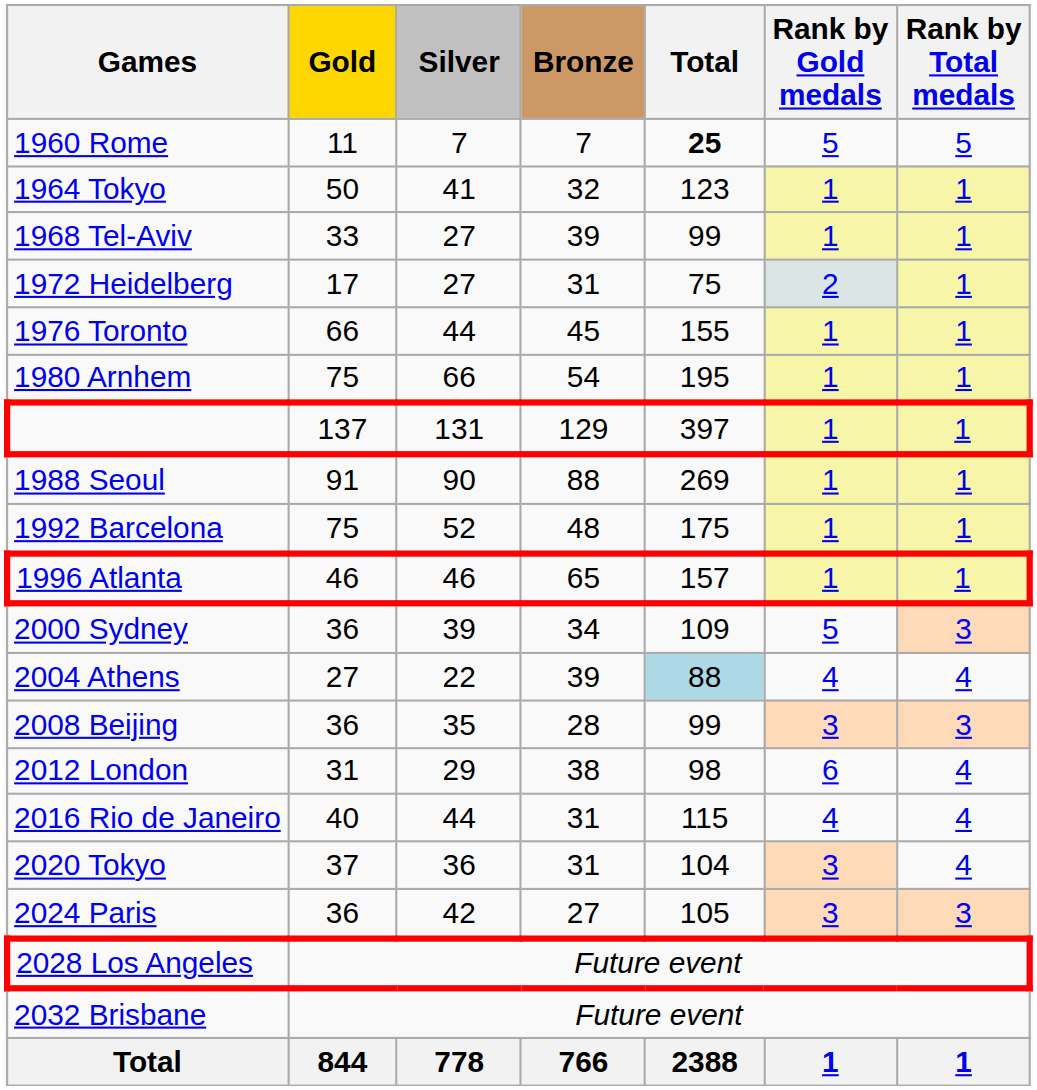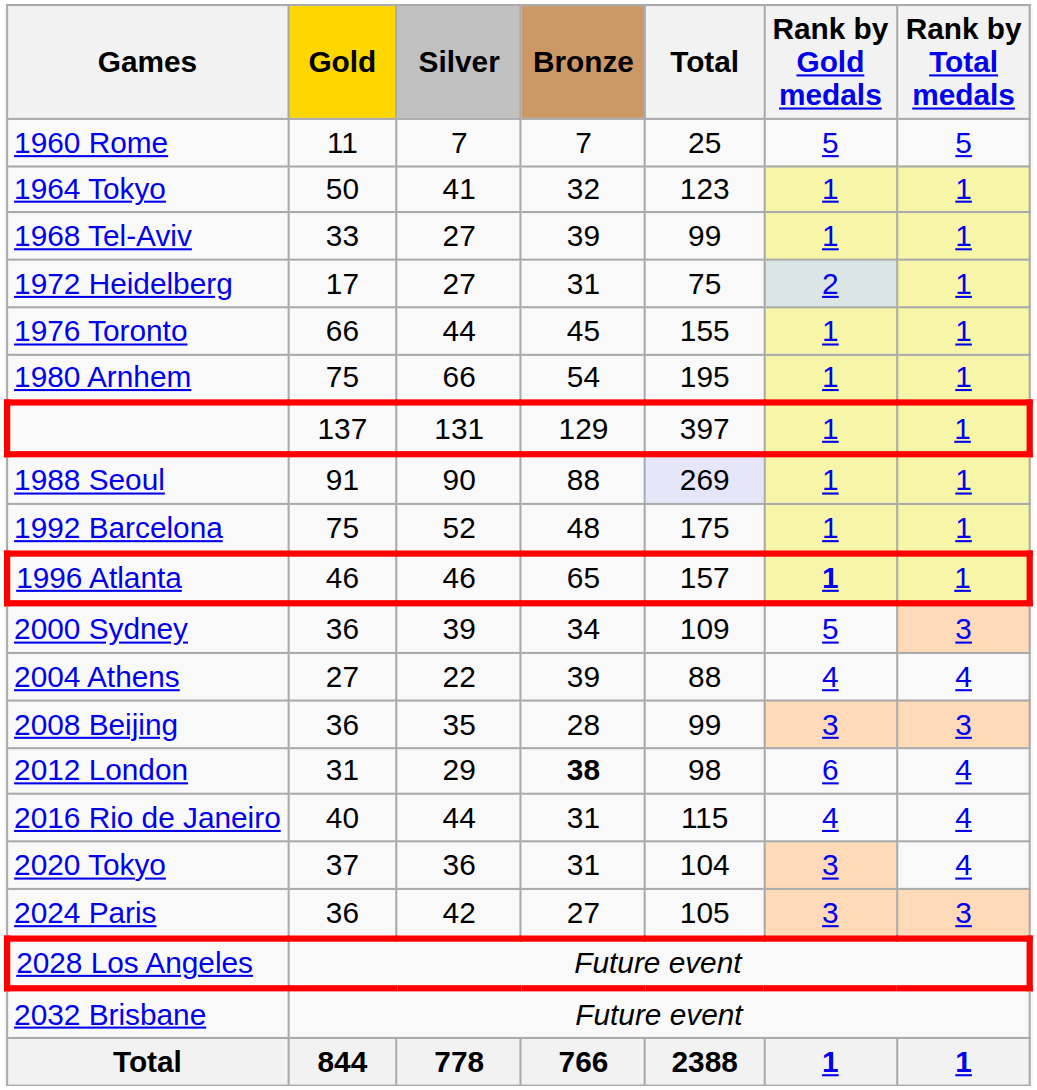(705, 142) bold -> (705, 142) normal
(705, 480) no background -> (705, 480) lavender background
(830, 579) normal -> (830, 579) bold
(705, 677) lightblue background -> (705, 677) no background
(583, 771) normal -> (583, 771) bold
